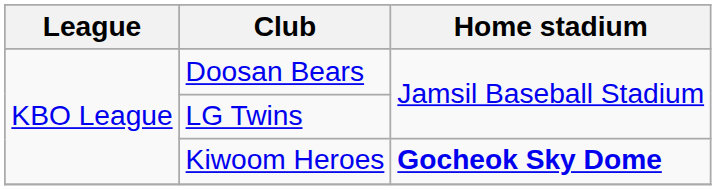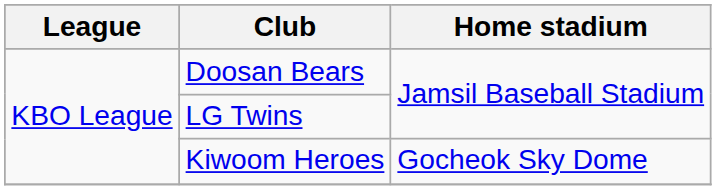(530, 160) bold -> (523, 160) normal
